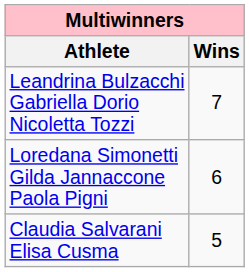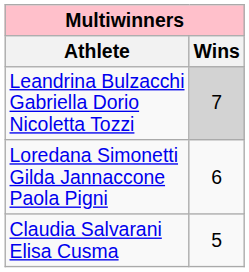(217, 103) no background -> (217, 103) lightgrey background
